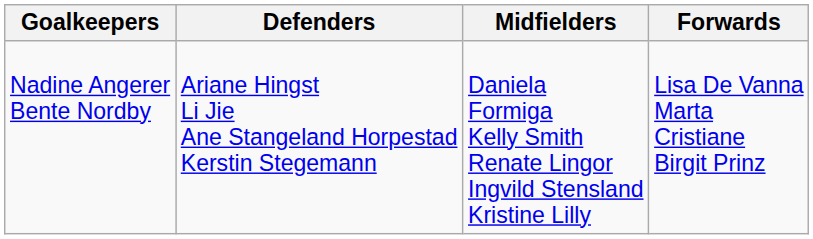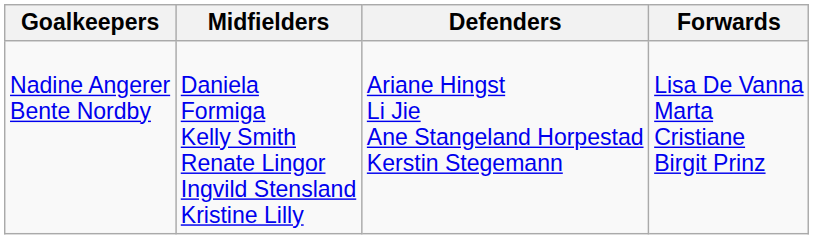columns swapped: (319, 22) <-> (556, 22)
